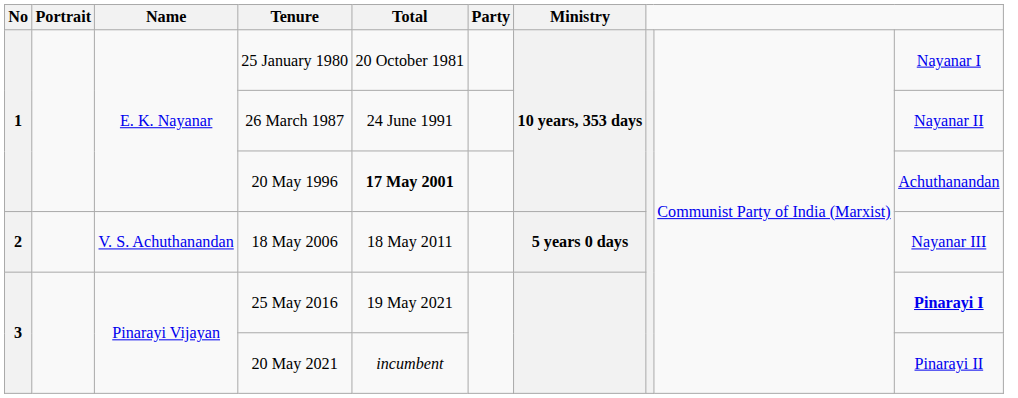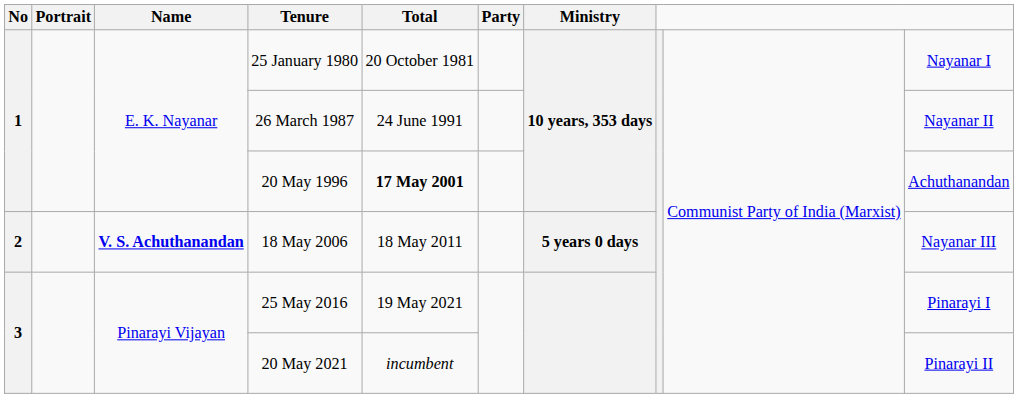(166, 242) normal -> (171, 242) bold
(949, 302) bold -> (959, 302) normal
